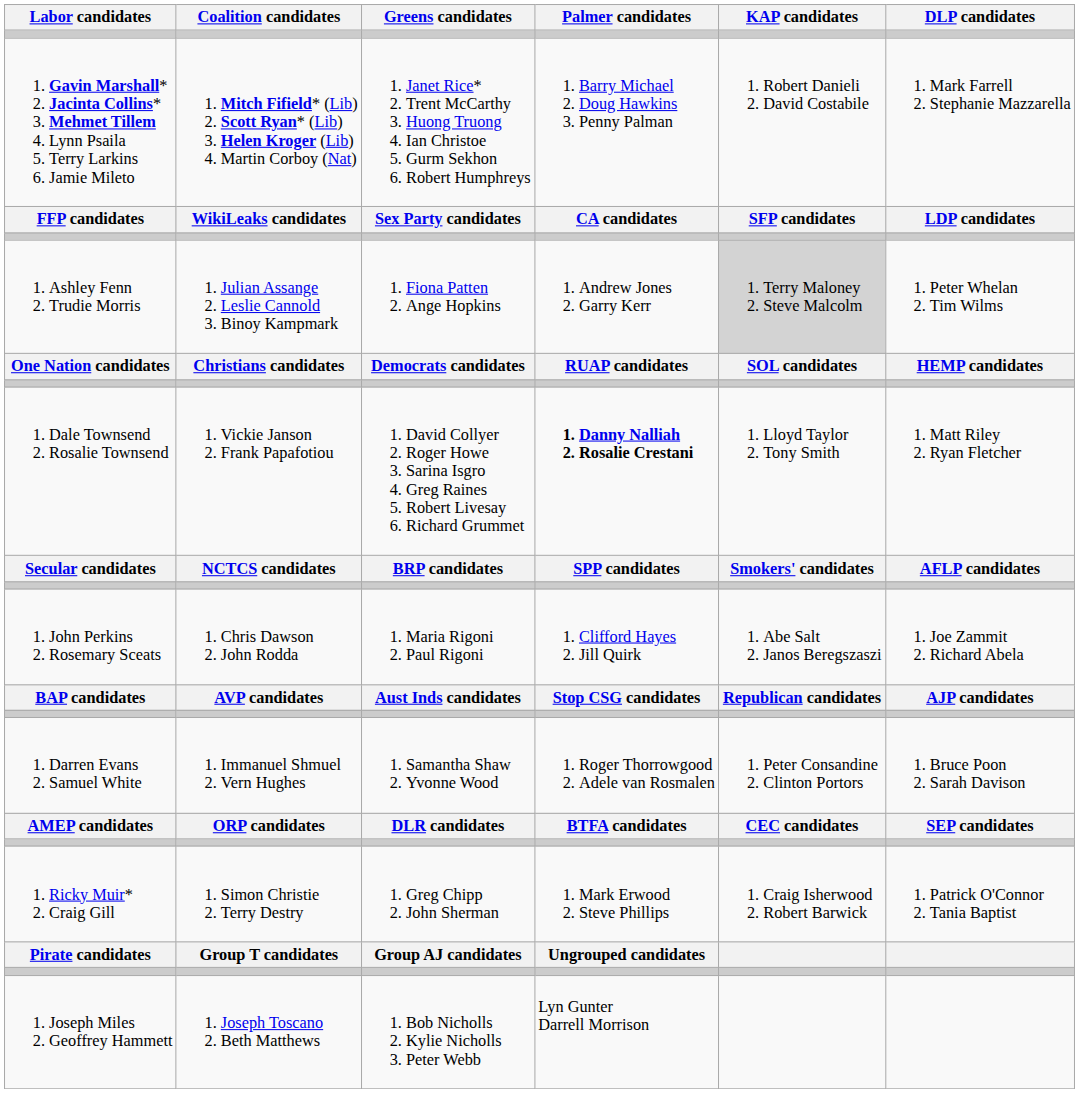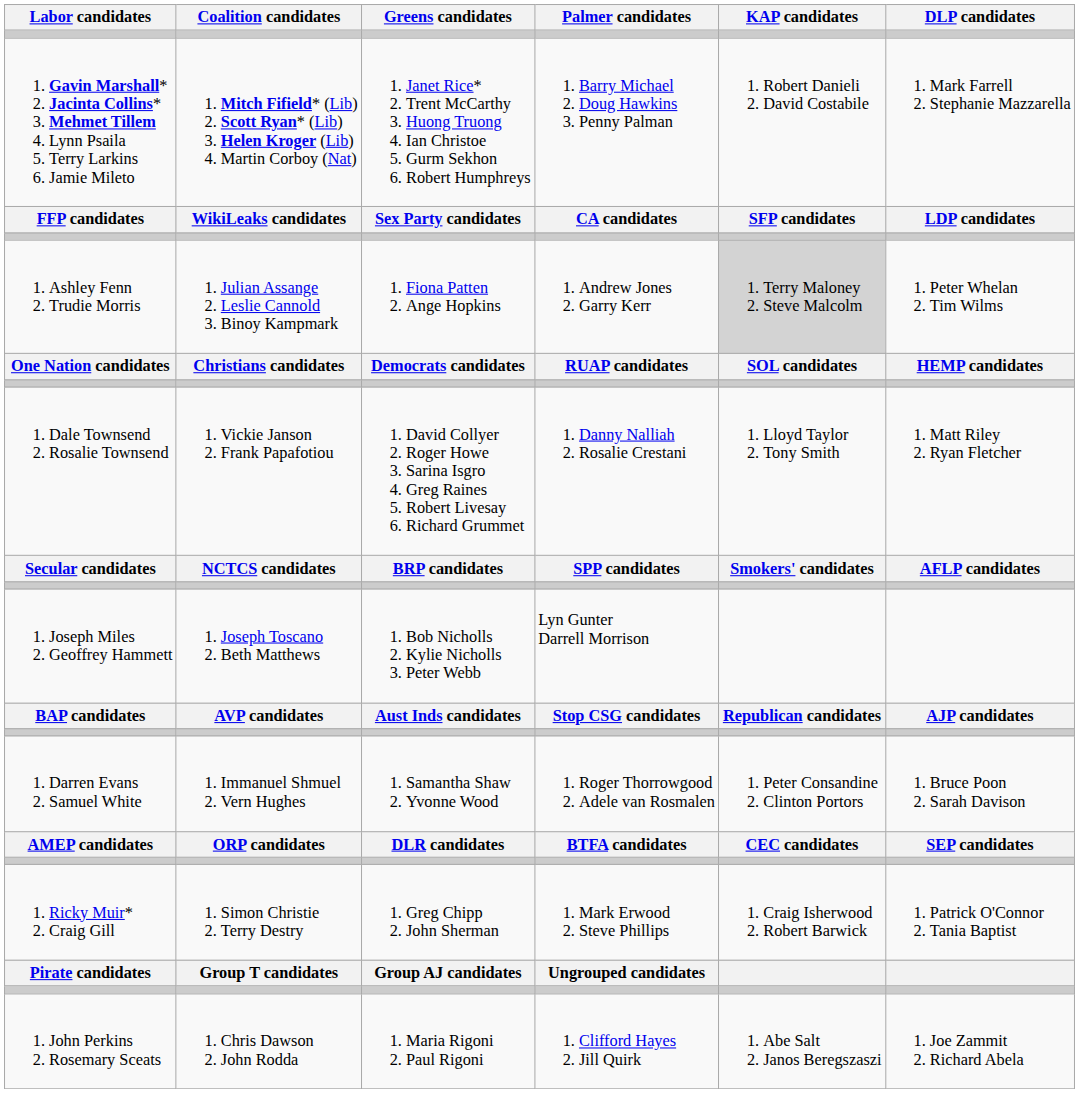(627, 444) bold -> (627, 444) normal
rows swapped: (90, 646) <-> (90, 1032)
